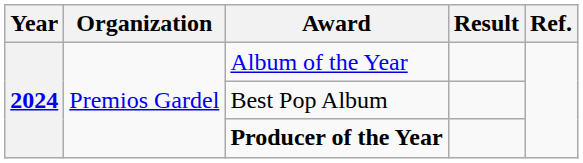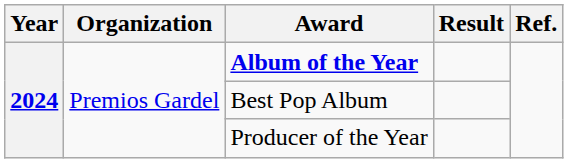(319, 61) normal -> (324, 61) bold
(336, 137) bold -> (329, 137) normal
